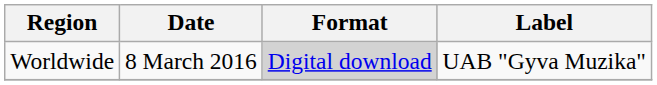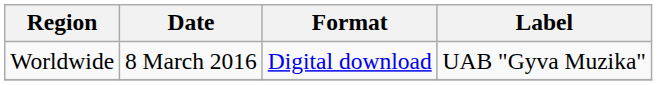(350, 60) lightgrey background -> (350, 60) no background
